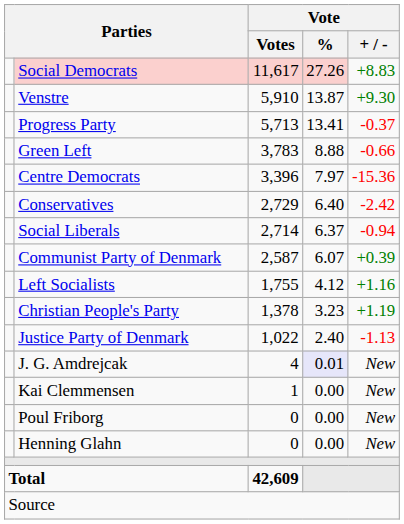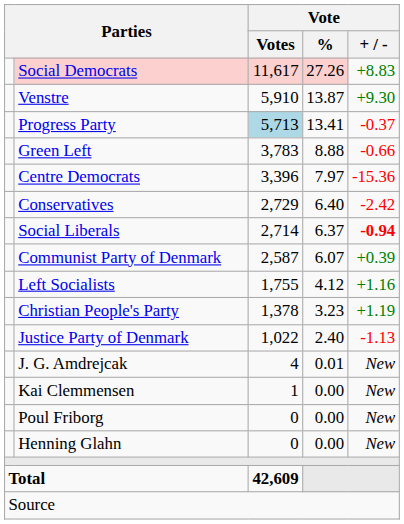(280, 124) no background -> (280, 124) lightblue background
(378, 230) normal -> (378, 230) bold
(329, 364) lavender background -> (329, 364) no background
